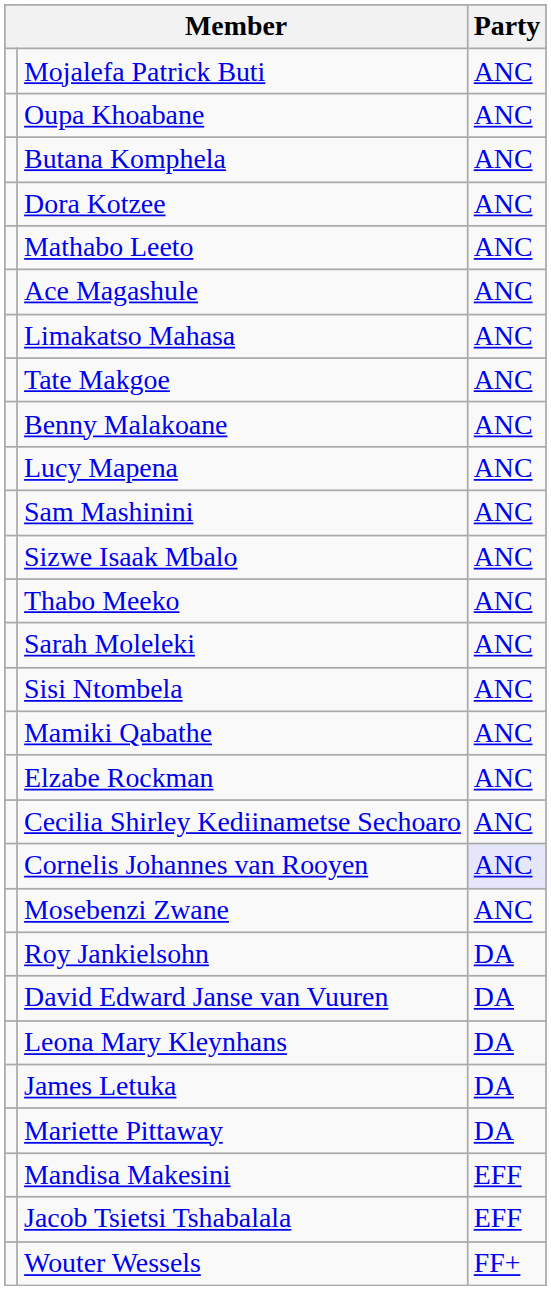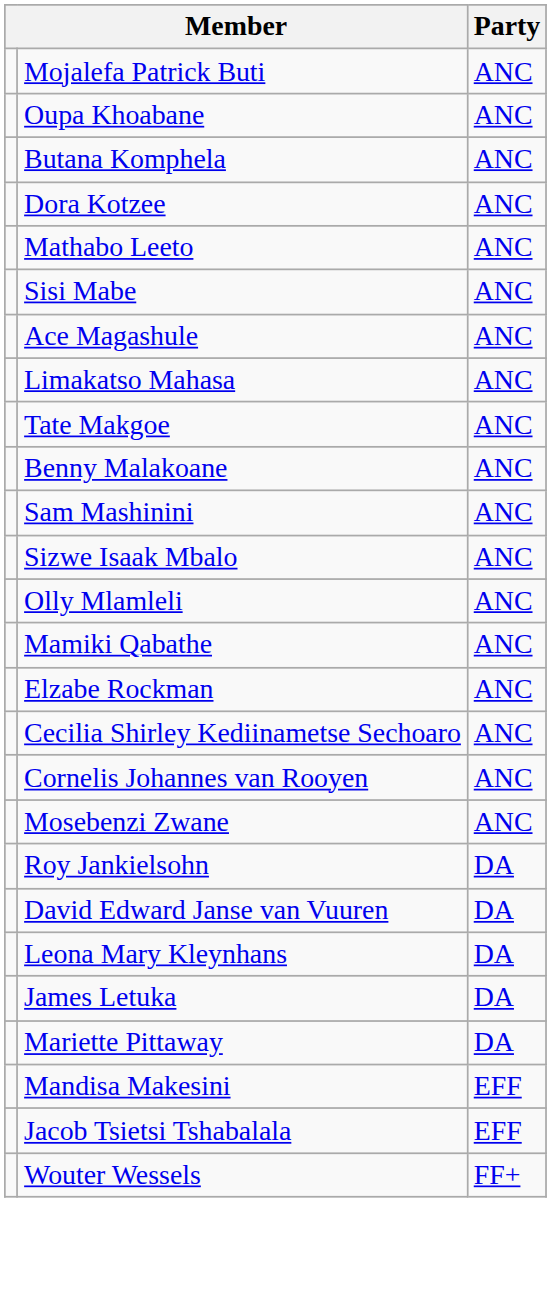+ row: (80, 291)
- row: (101, 468)
- row: (102, 600)
+ row: (103, 600)
- row: (110, 644)
- row: (103, 688)
(503, 865) lavender background -> (503, 777) no background
